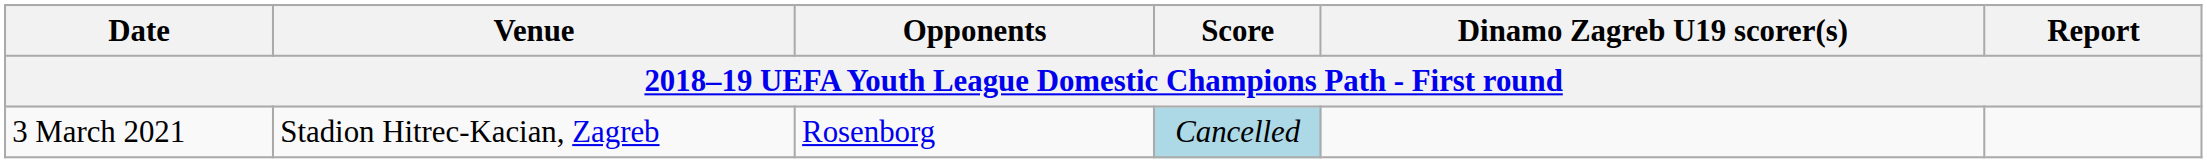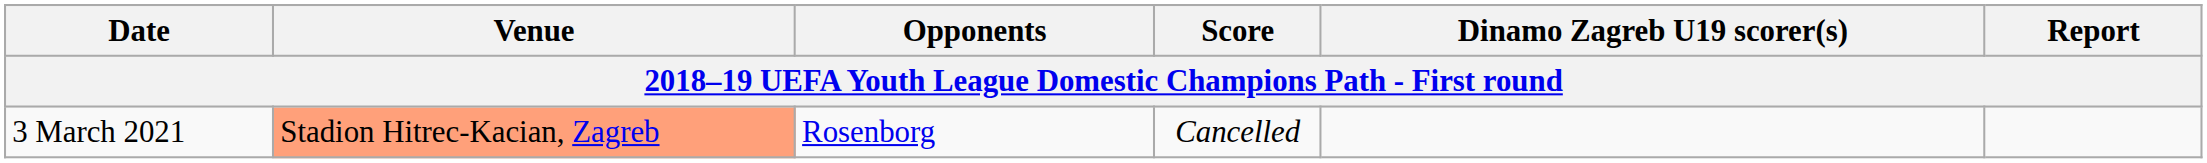(470, 131) no background -> (470, 131) lightsalmon background
(1238, 131) lightblue background -> (1238, 131) no background
